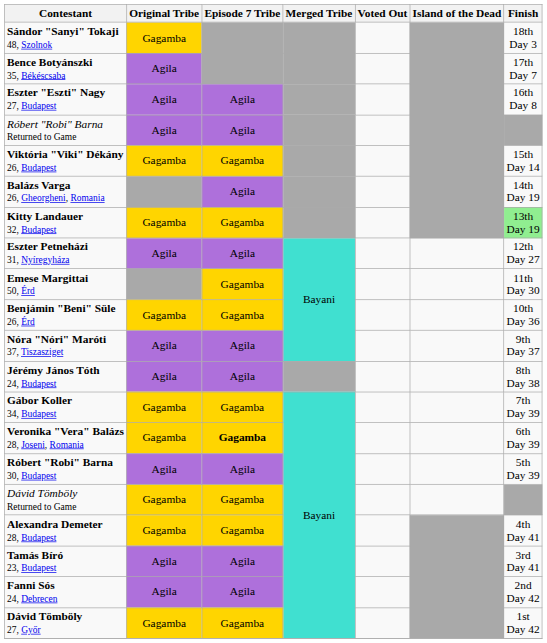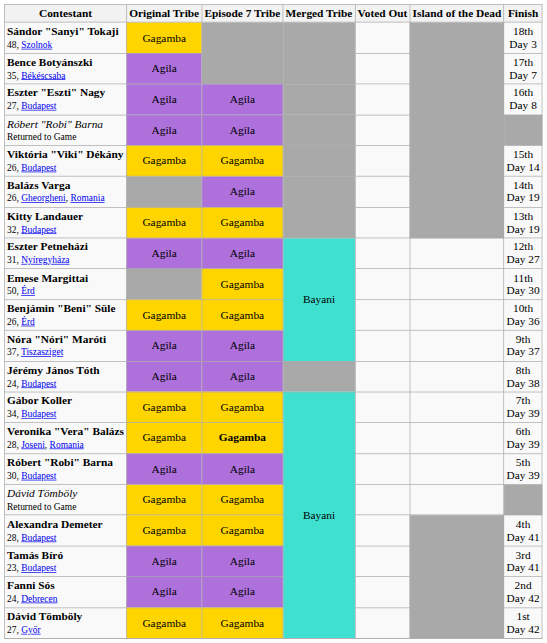(523, 222) lightgreen background -> (523, 222) no background
